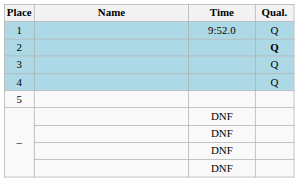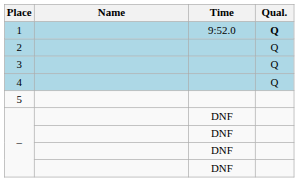(274, 30) normal -> (274, 30) bold
(274, 47) bold -> (274, 47) normal
